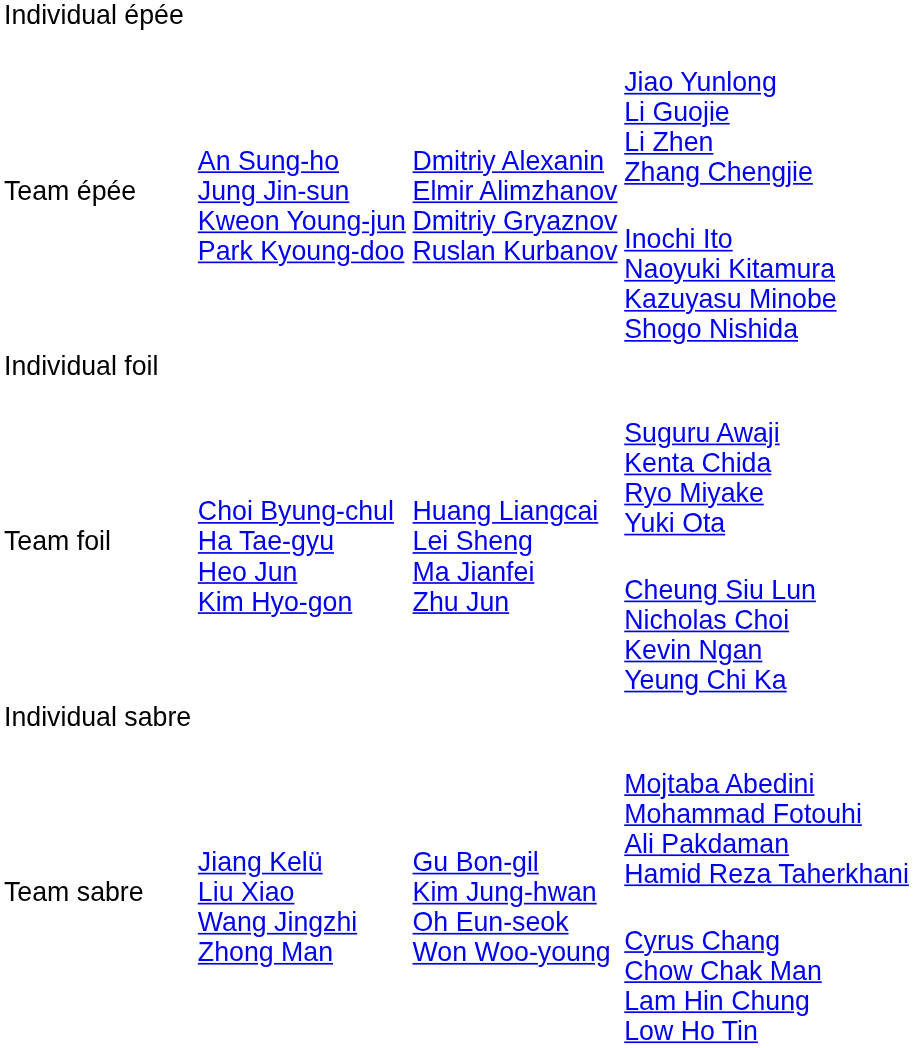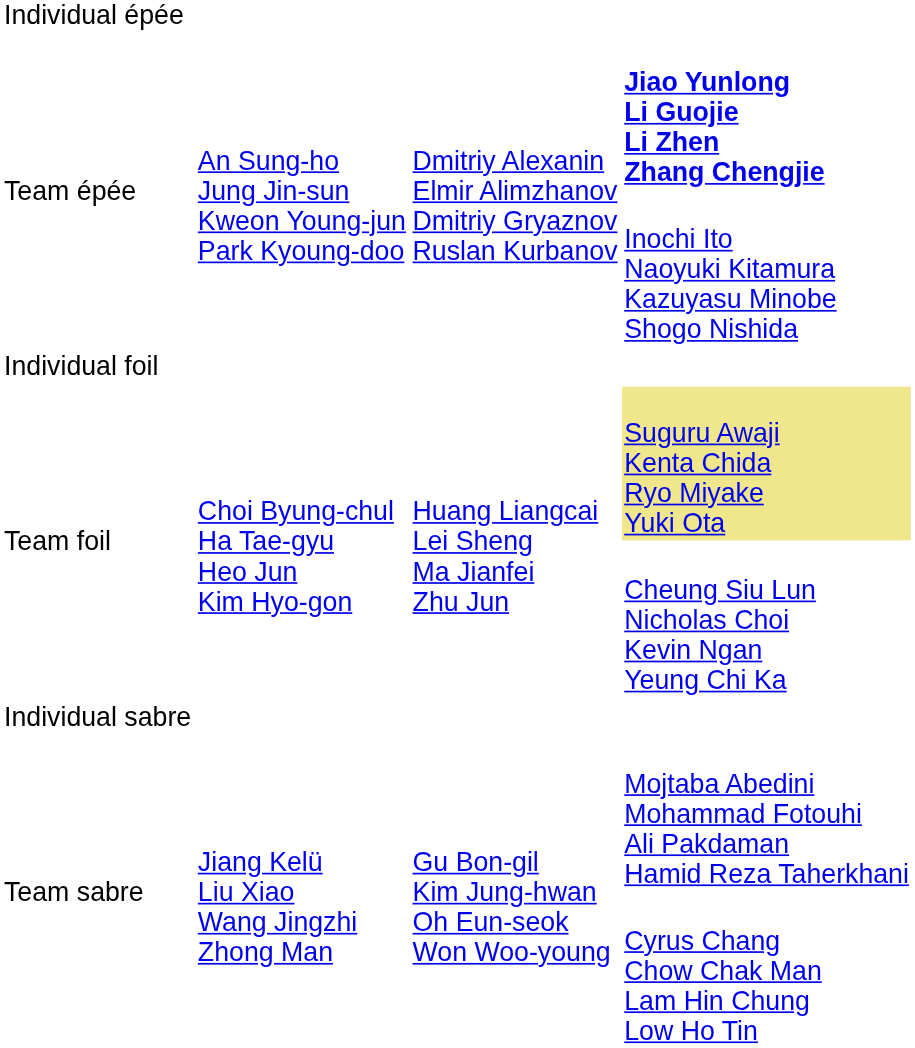(719, 127) normal -> (724, 127) bold
(702, 478) no background -> (702, 478) khaki background
